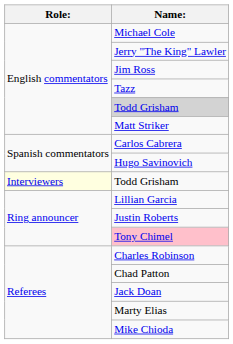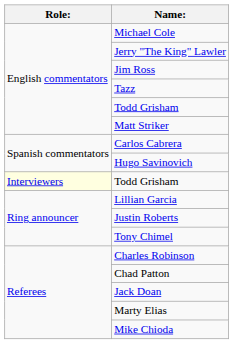(146, 106) lightgrey background -> (146, 106) no background
(144, 236) pink background -> (144, 236) no background
